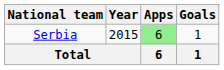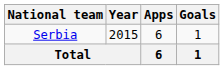(159, 34) lightgreen background -> (159, 34) no background
